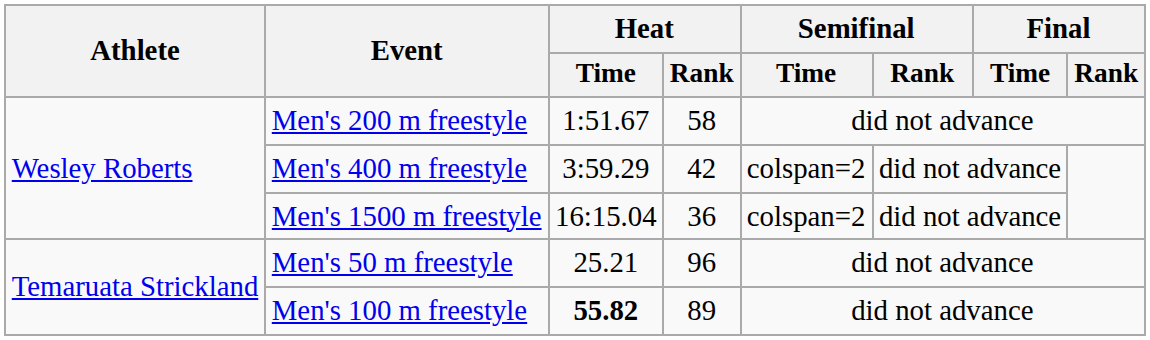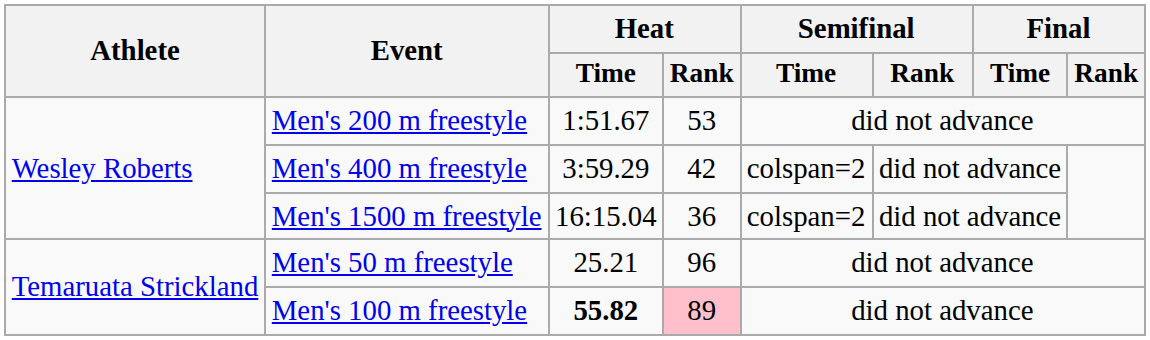(702, 121) 58 -> (702, 121) 53
(702, 311) no background -> (702, 311) pink background
